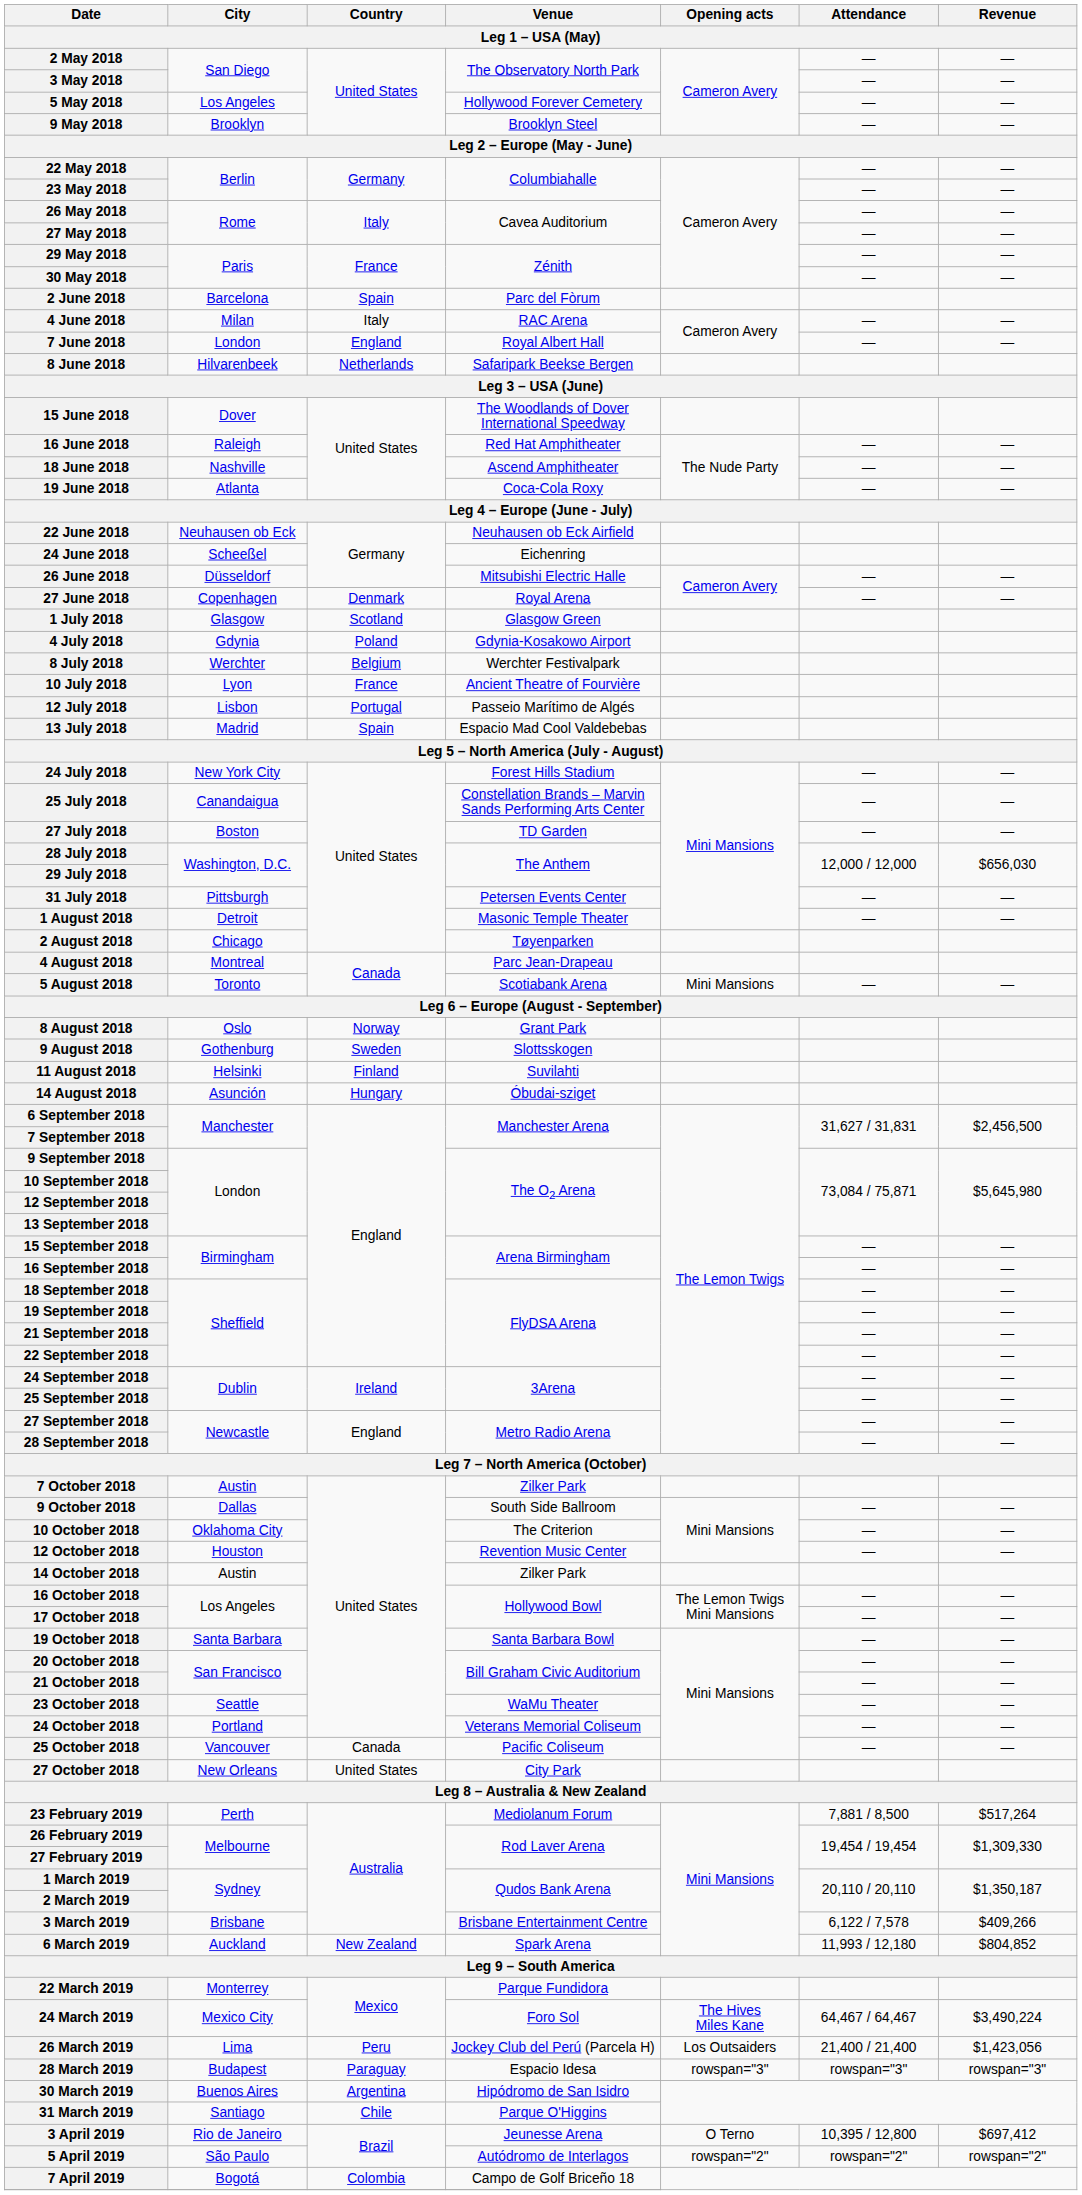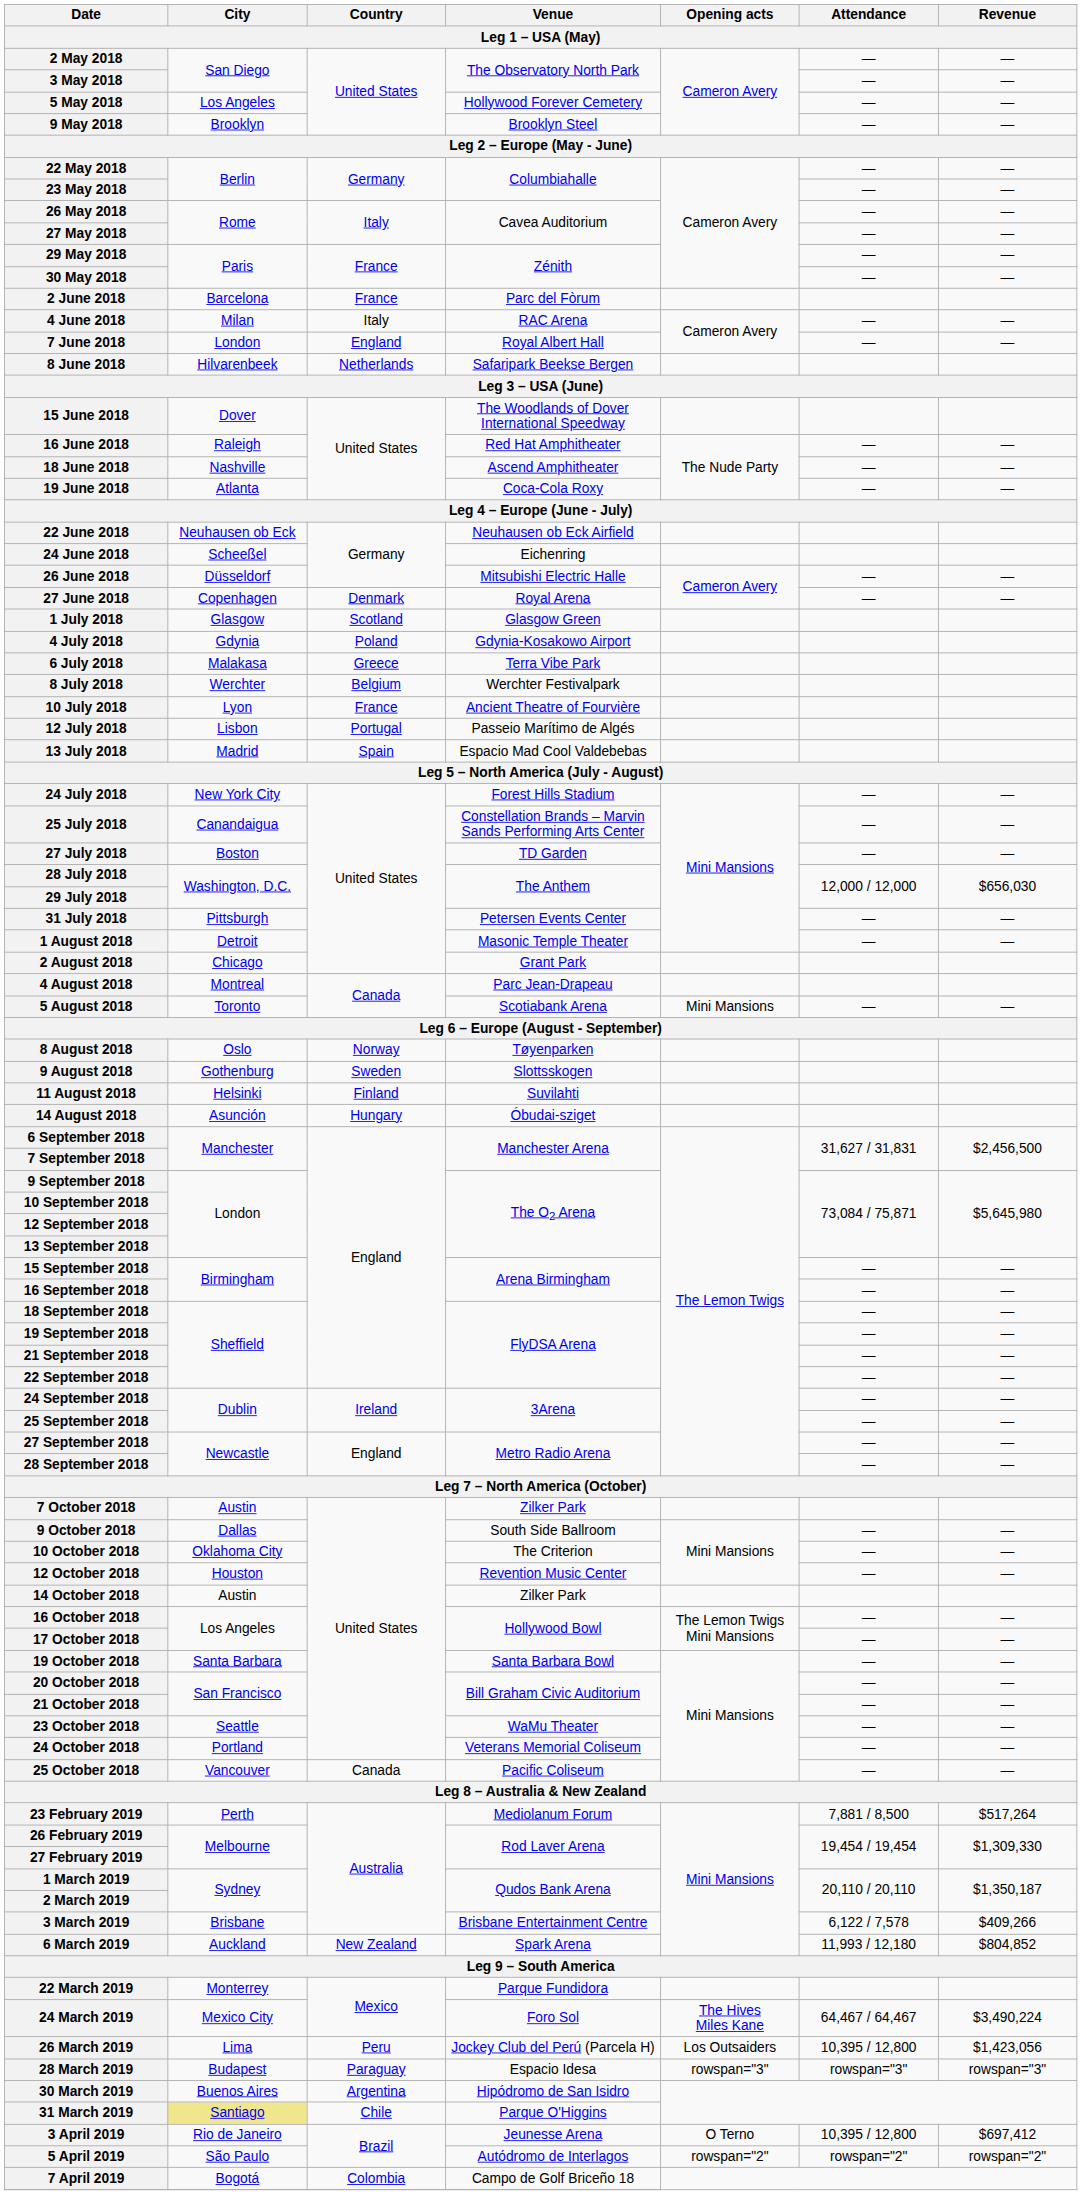(376, 299) Spain -> (376, 299) France
+ row: (86, 663)
(553, 941) Tøyenparken -> (553, 962) Grant Park
(553, 1028) Grant Park -> (553, 1050) Tøyenparken
- row: (86, 1770)
(869, 2047) 21,400 / 21,400 -> (869, 2047) 10,395 / 12,800
(237, 2113) no background -> (237, 2113) khaki background
